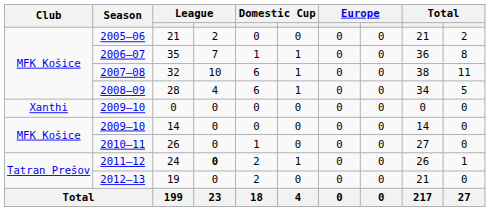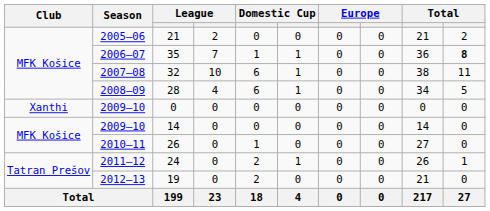(464, 54) normal -> (464, 54) bold
(215, 161) bold -> (215, 161) normal
